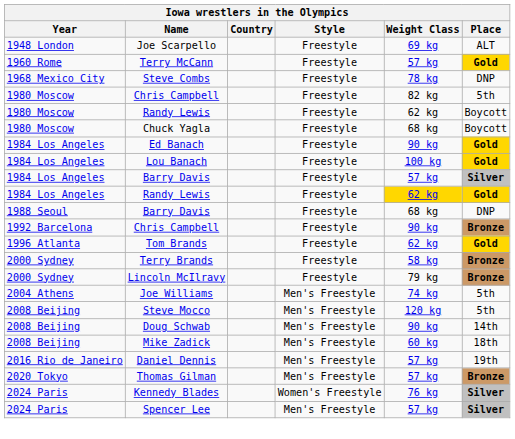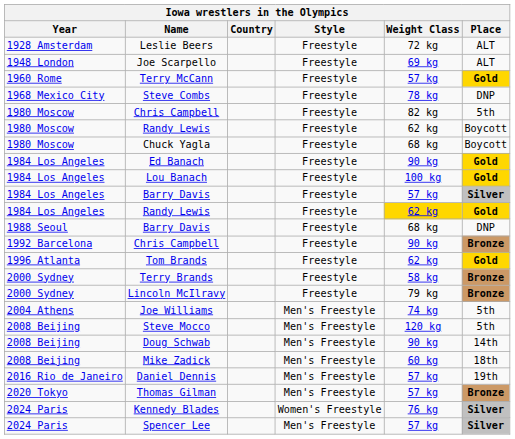+ row: (50, 46)
